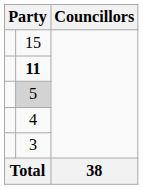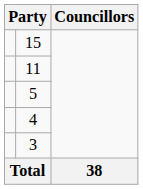(33, 68) bold -> (33, 68) normal
(33, 94) lightgrey background -> (33, 94) no background
